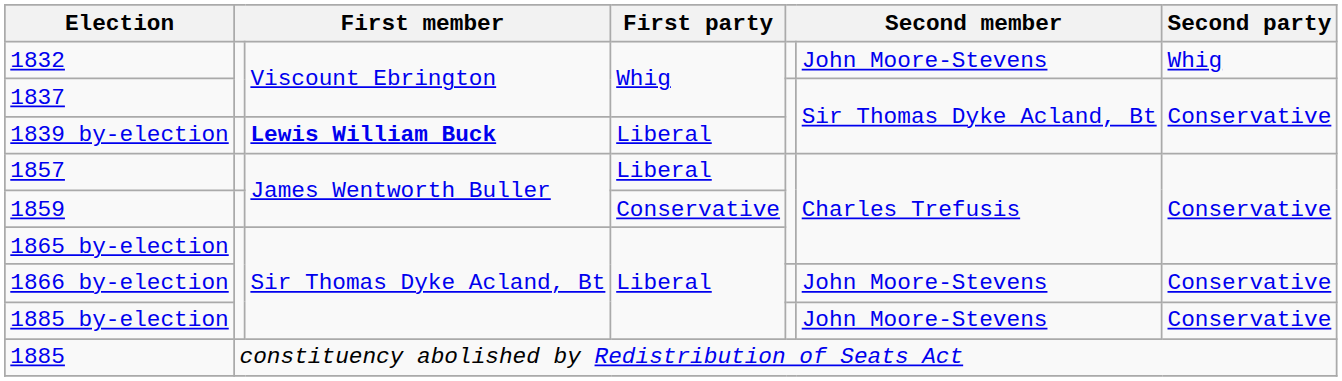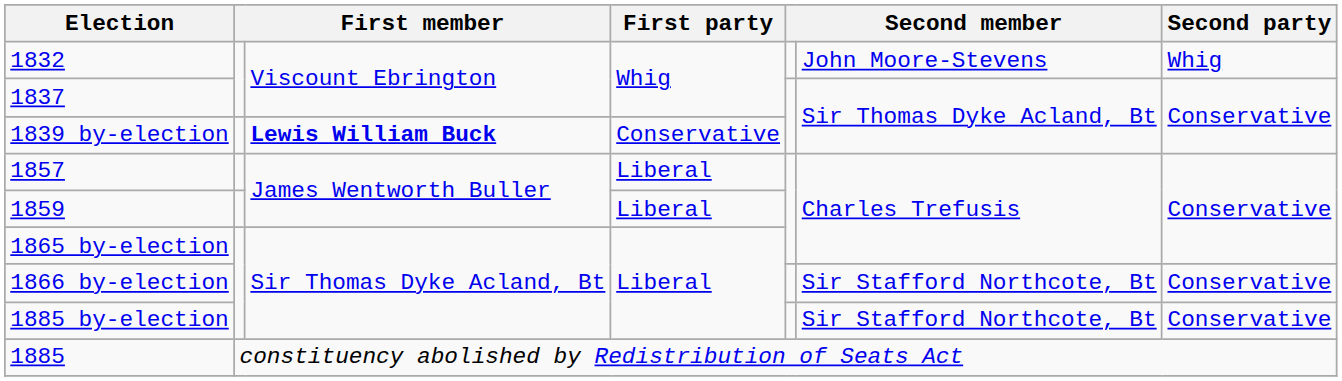(664, 135) Liberal -> (698, 135) Conservative
(698, 209) Conservative -> (664, 209) Liberal
(925, 283) John Moore-Stevens -> (979, 283) Sir Stafford Northcote, Bt
(925, 320) John Moore-Stevens -> (979, 320) Sir Stafford Northcote, Bt
